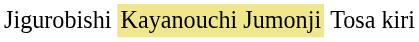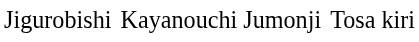(221, 21) khaki background -> (221, 21) no background
